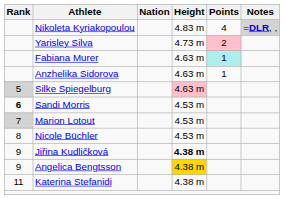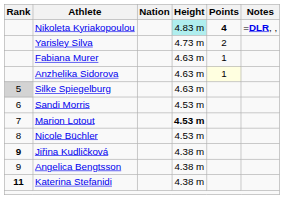(189, 27) no background -> (189, 27) paleturquoise background
(224, 27) normal -> (224, 27) bold
(260, 27) lightgrey background -> (260, 27) no background
(224, 43) pink background -> (224, 43) no background
(224, 58) paleturquoise background -> (224, 58) no background
(224, 74) no background -> (224, 74) lightyellow background
(189, 89) pink background -> (189, 89) no background
(18, 105) bold -> (18, 105) normal
(18, 120) lightgrey background -> (18, 120) no background
(189, 120) normal -> (189, 120) bold
(18, 151) normal -> (18, 151) bold
(189, 151) bold -> (189, 151) normal
(189, 167) gold background -> (189, 167) no background
(18, 182) normal -> (18, 182) bold
